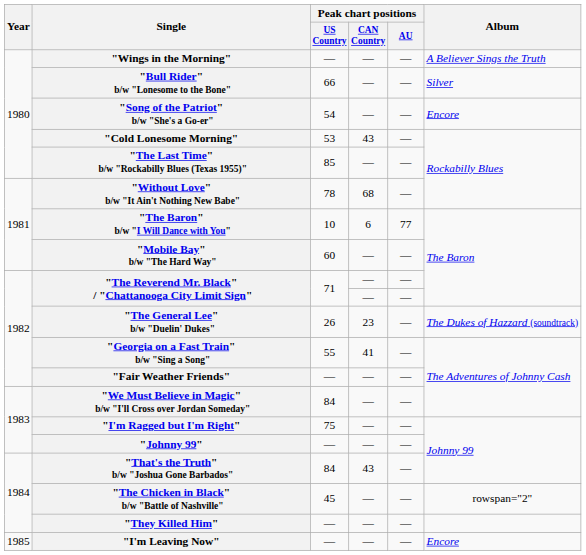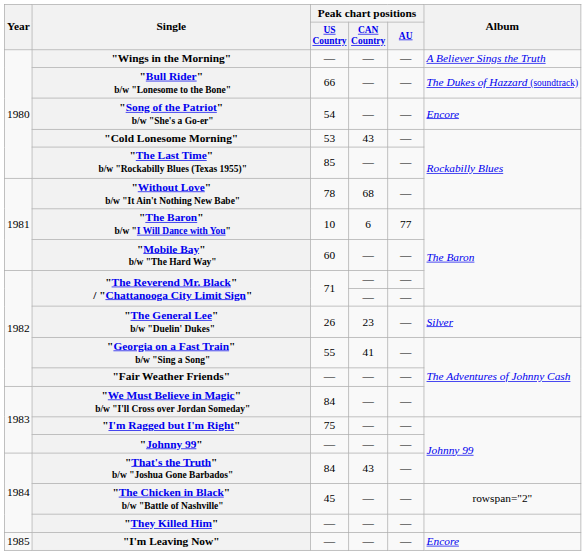(440, 83) Silver -> (502, 83) The Dukes of Hazzard (soundtrack)
(502, 321) The Dukes of Hazzard (soundtrack) -> (440, 321) Silver
